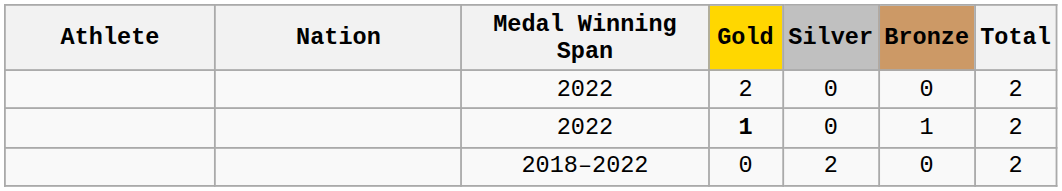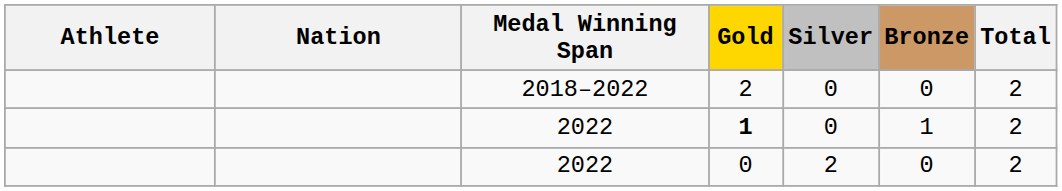(585, 90) 2022 -> (585, 90) 2018–2022
(585, 166) 2018–2022 -> (585, 166) 2022
